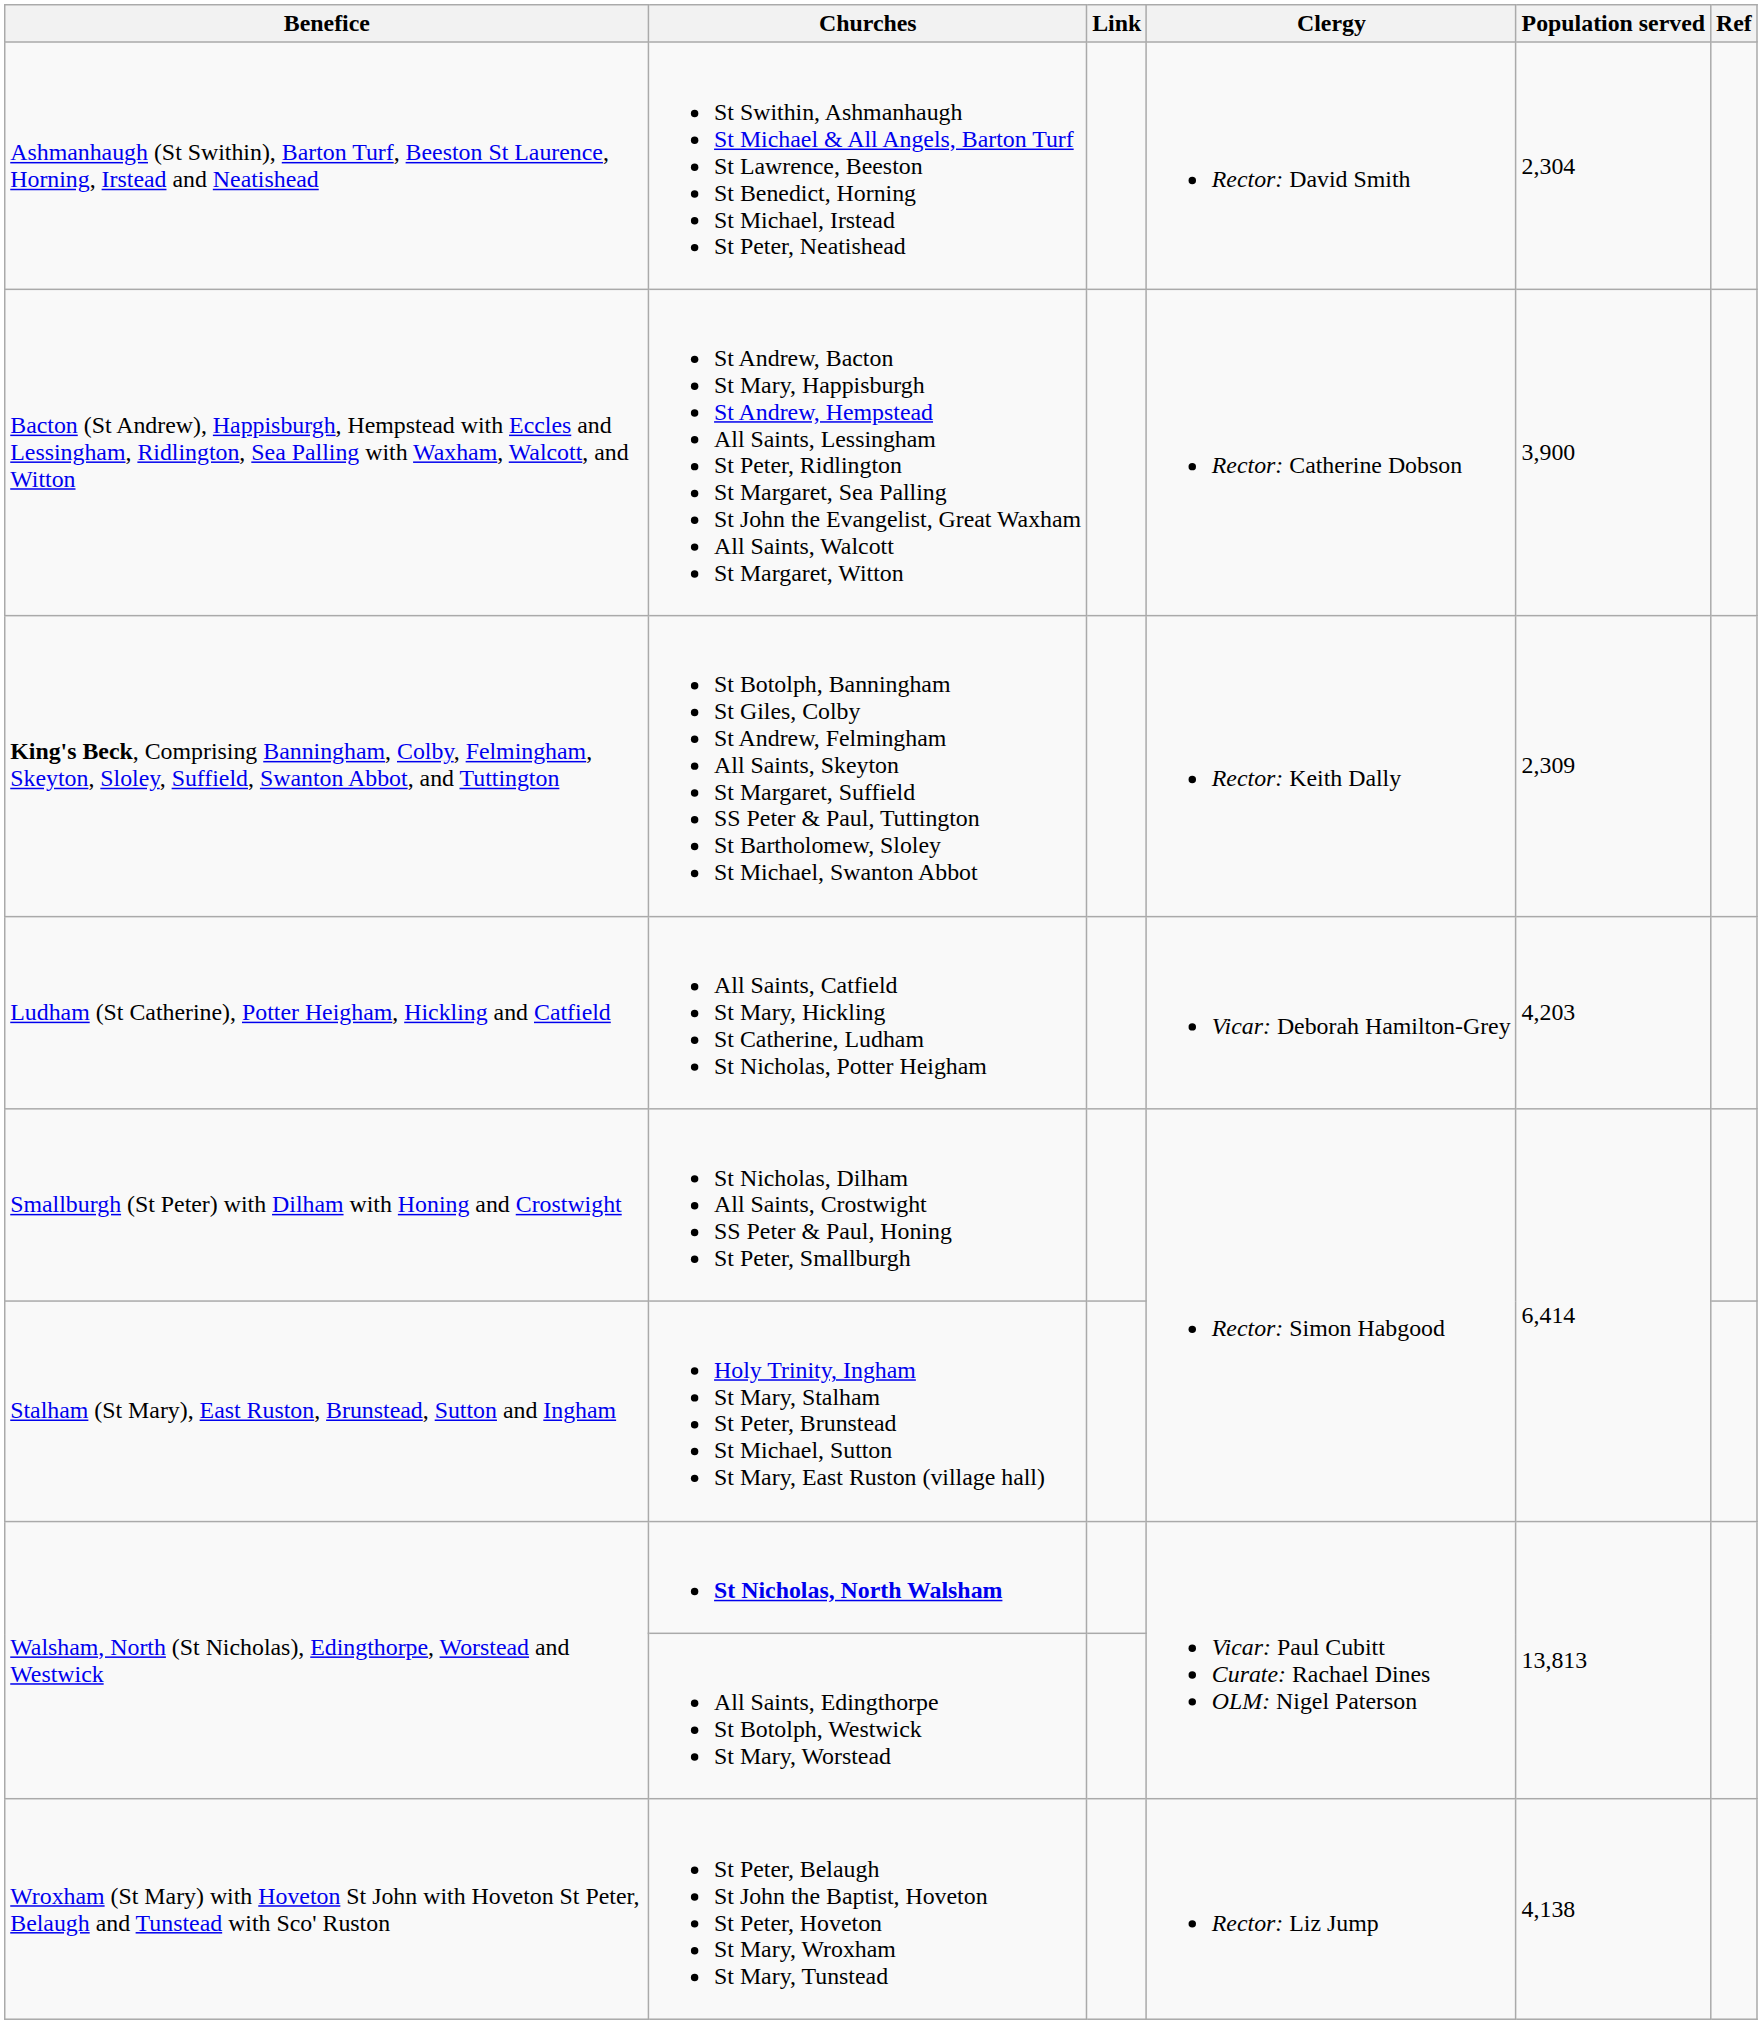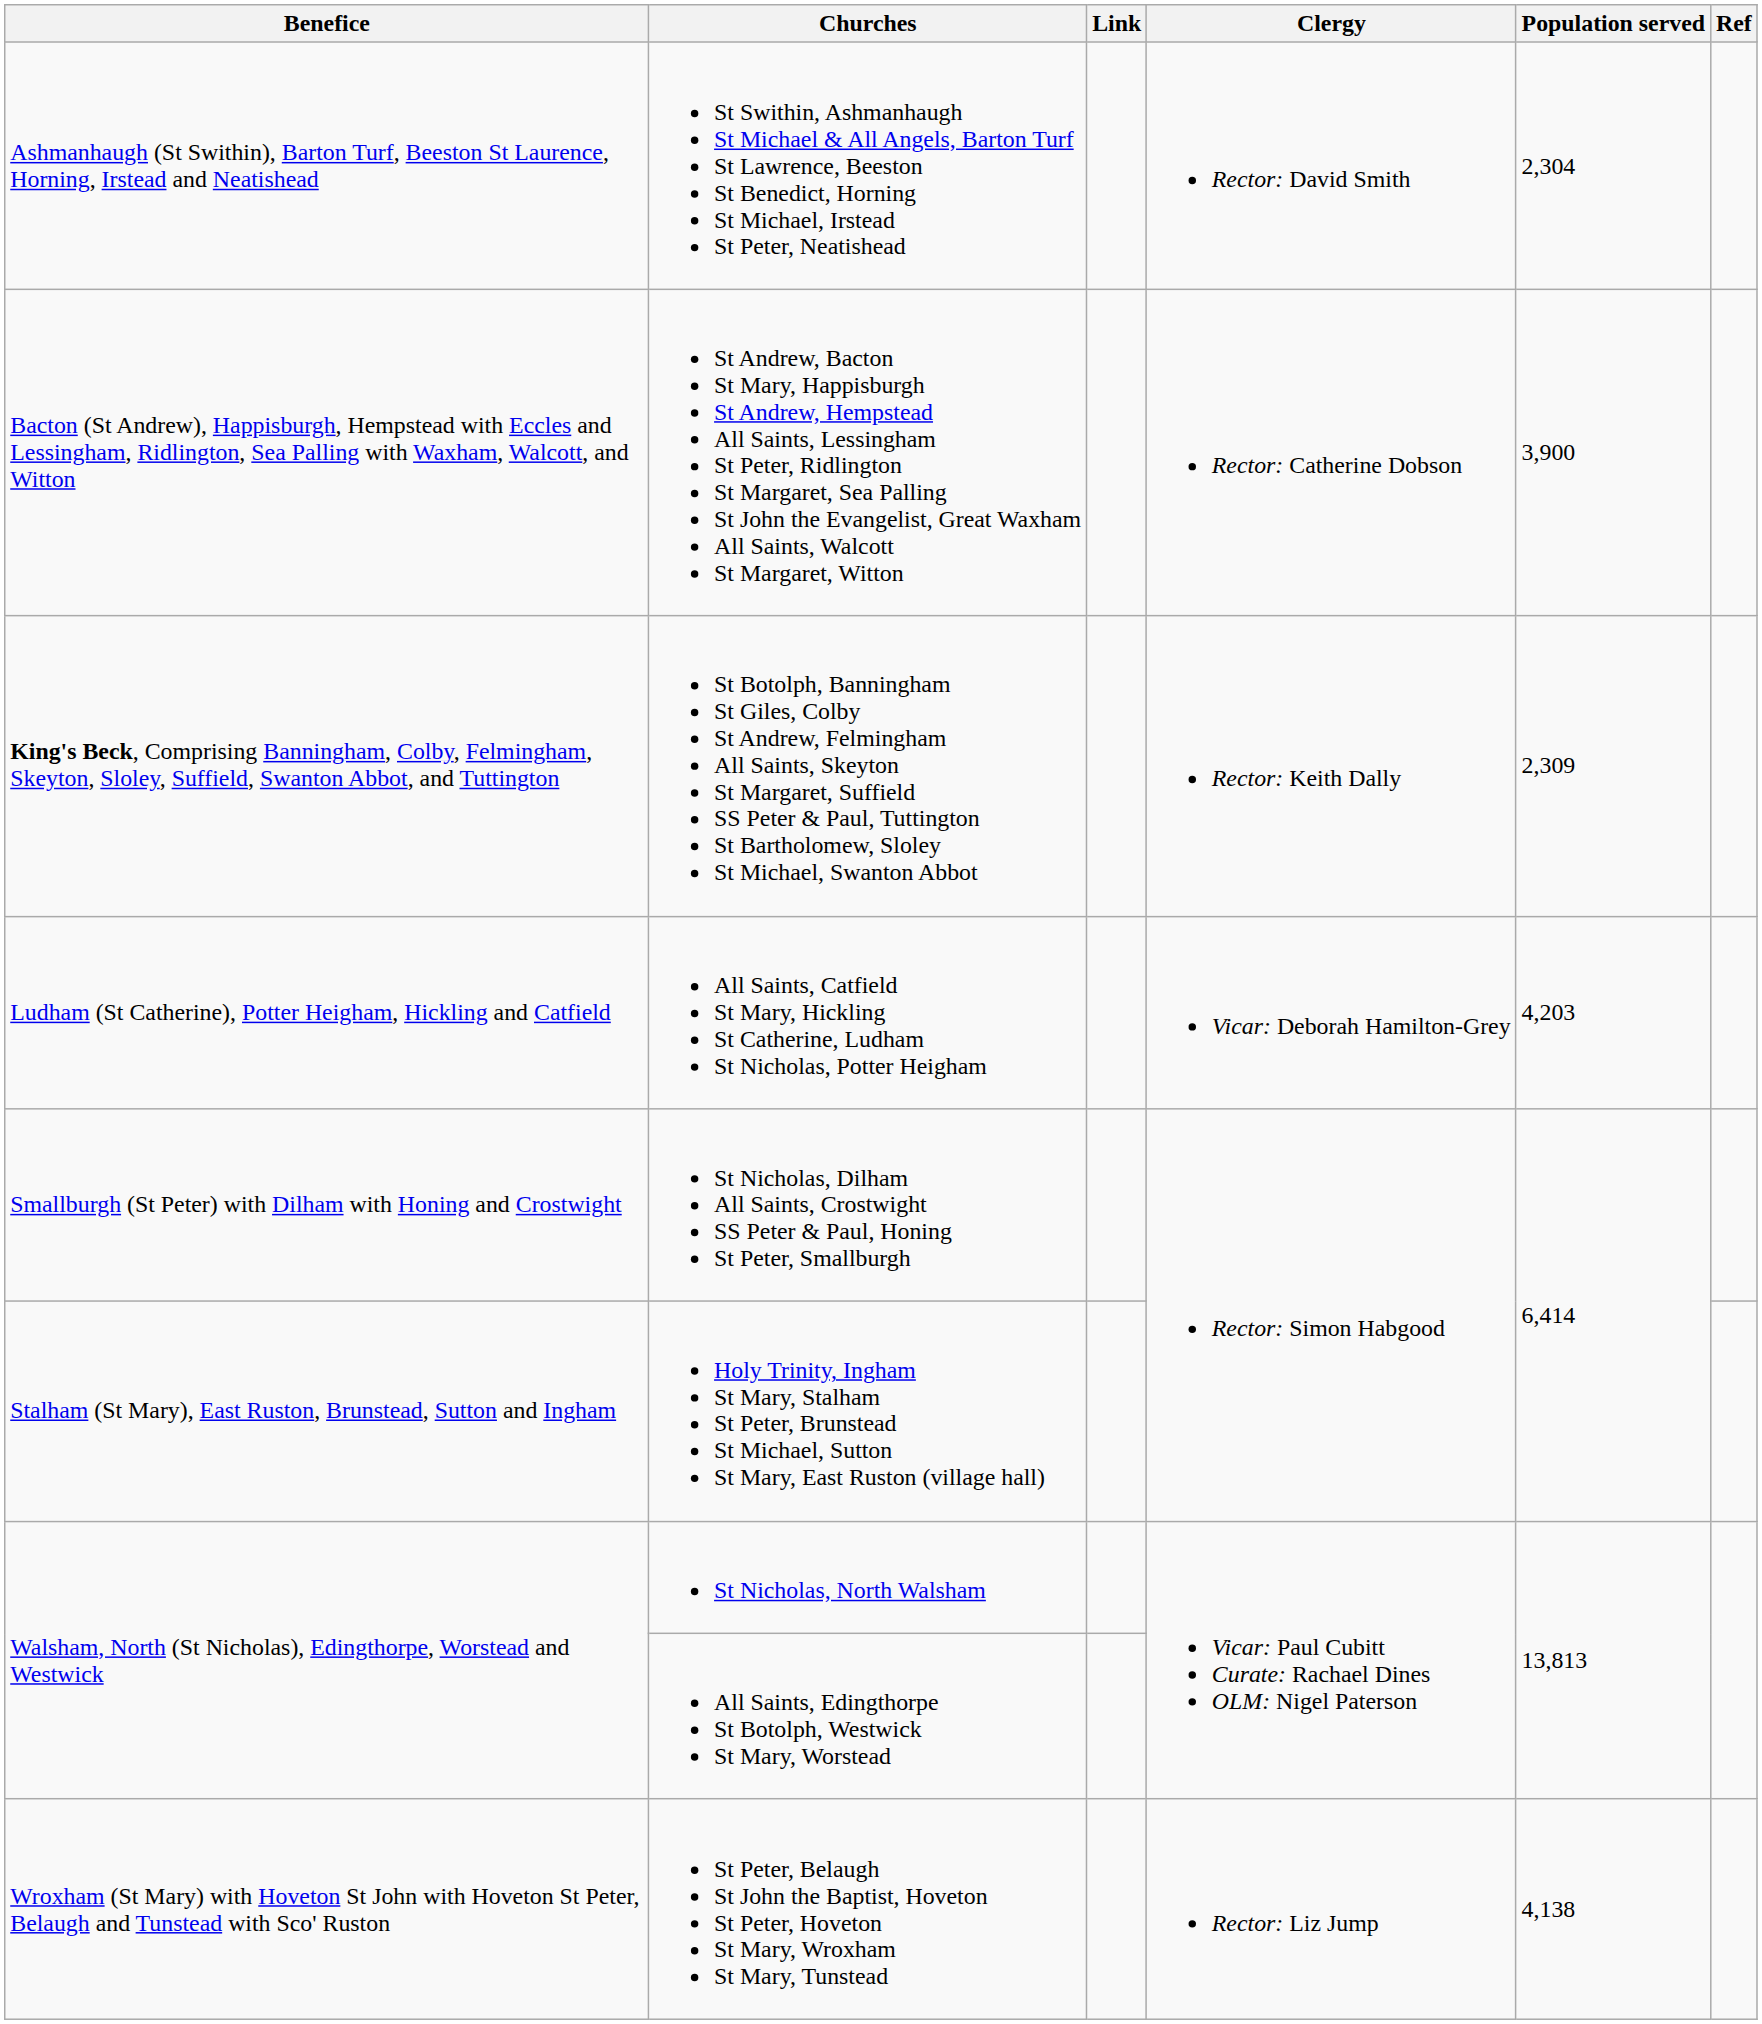(868, 1591) bold -> (868, 1591) normal
